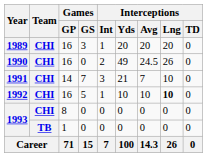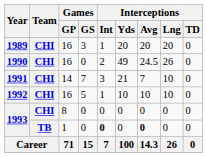(168, 95) bold -> (168, 95) normal
(102, 128) normal -> (102, 128) bold
(142, 128) normal -> (142, 128) bold
